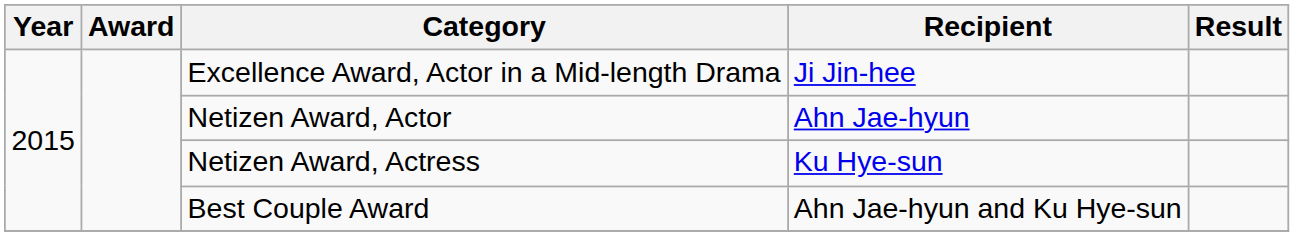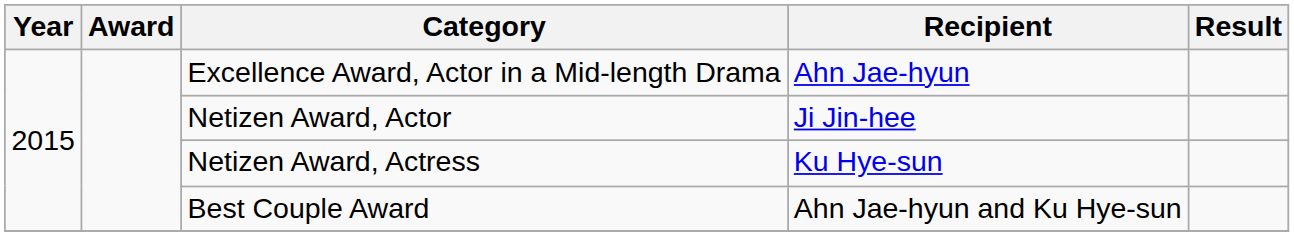(855, 72) Ji Jin-hee -> (882, 72) Ahn Jae-hyun
(882, 117) Ahn Jae-hyun -> (855, 117) Ji Jin-hee
